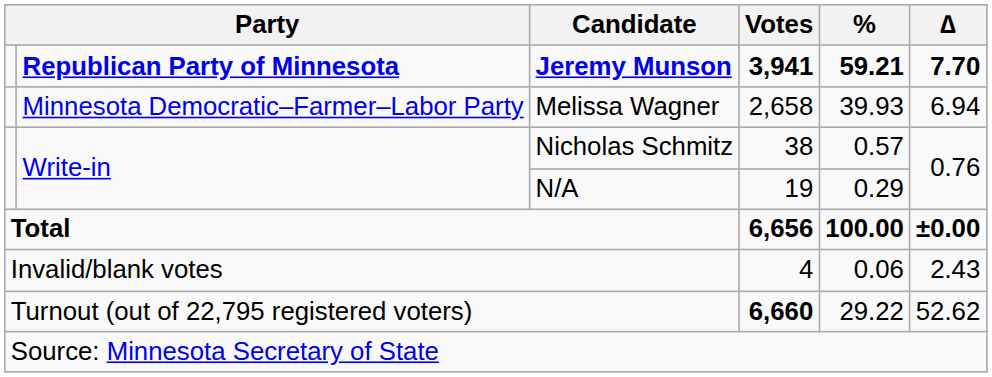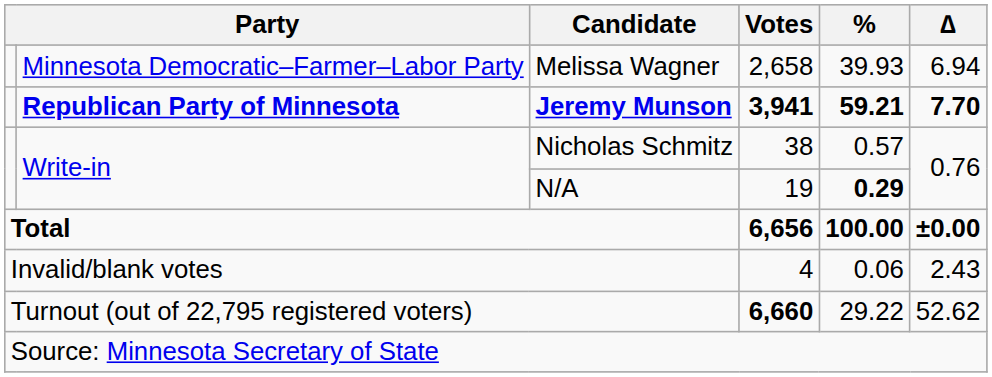rows swapped: (634, 65) <-> (627, 106)
(879, 188) normal -> (879, 188) bold
